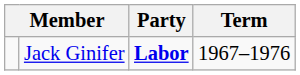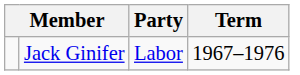(161, 53) bold -> (158, 53) normal
